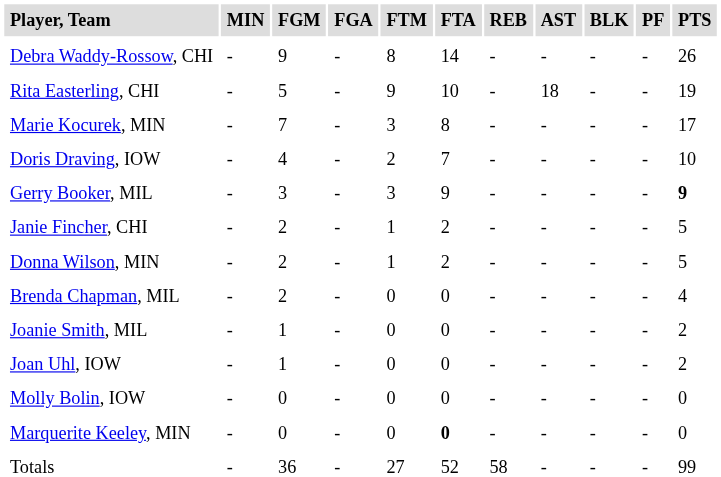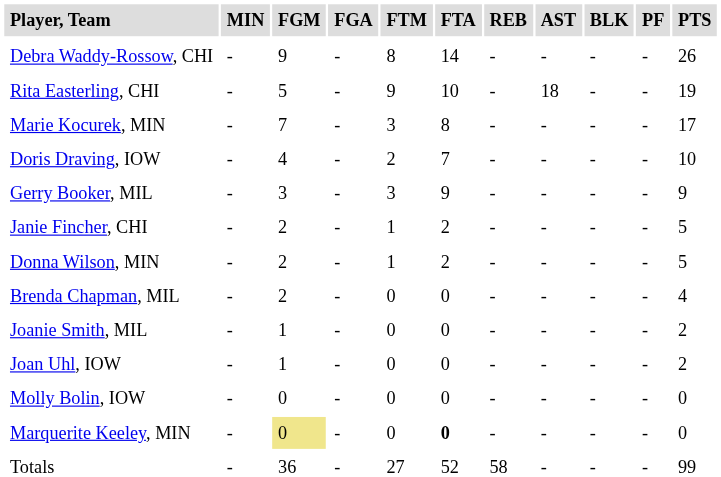(683, 193) bold -> (683, 193) normal
(283, 432) no background -> (283, 432) khaki background
